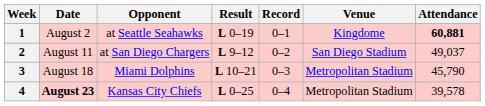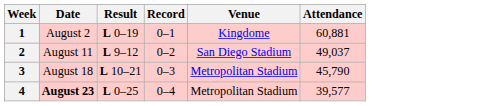- column: (155, 14)
(448, 33) bold -> (333, 33) normal
(448, 91) 39,578 -> (333, 91) 39,577
